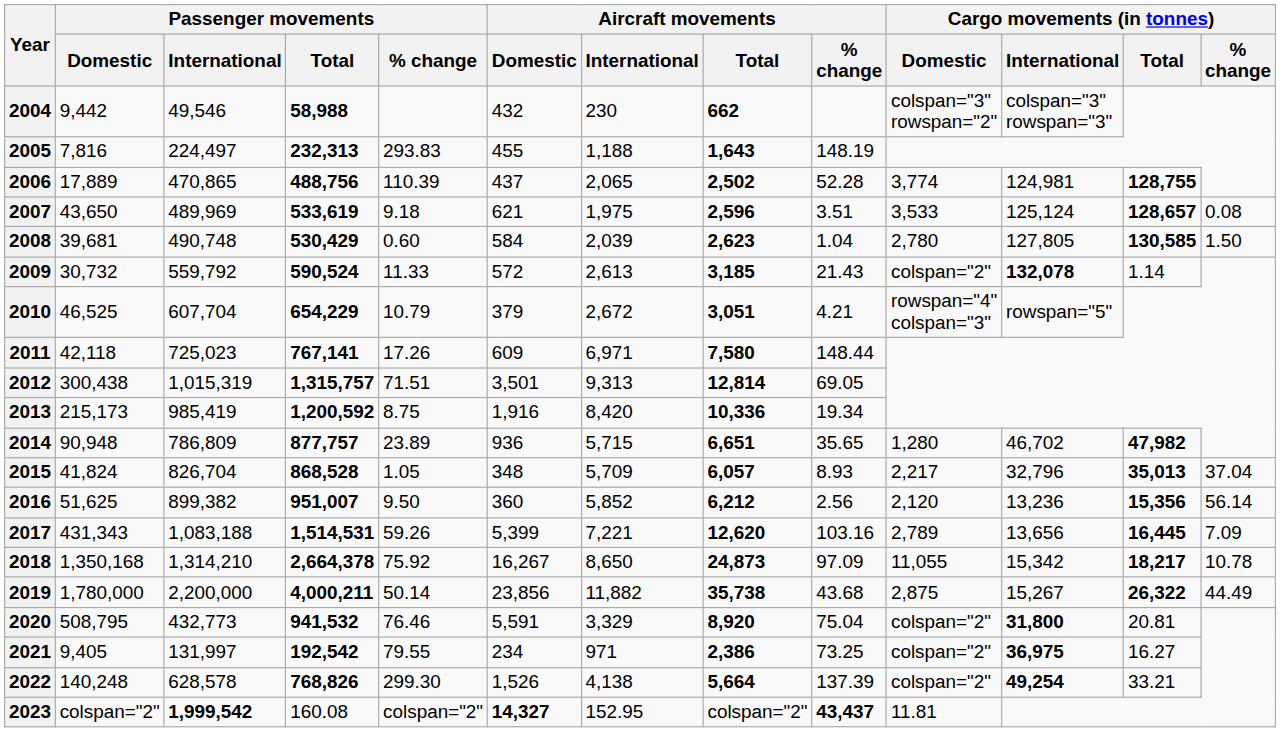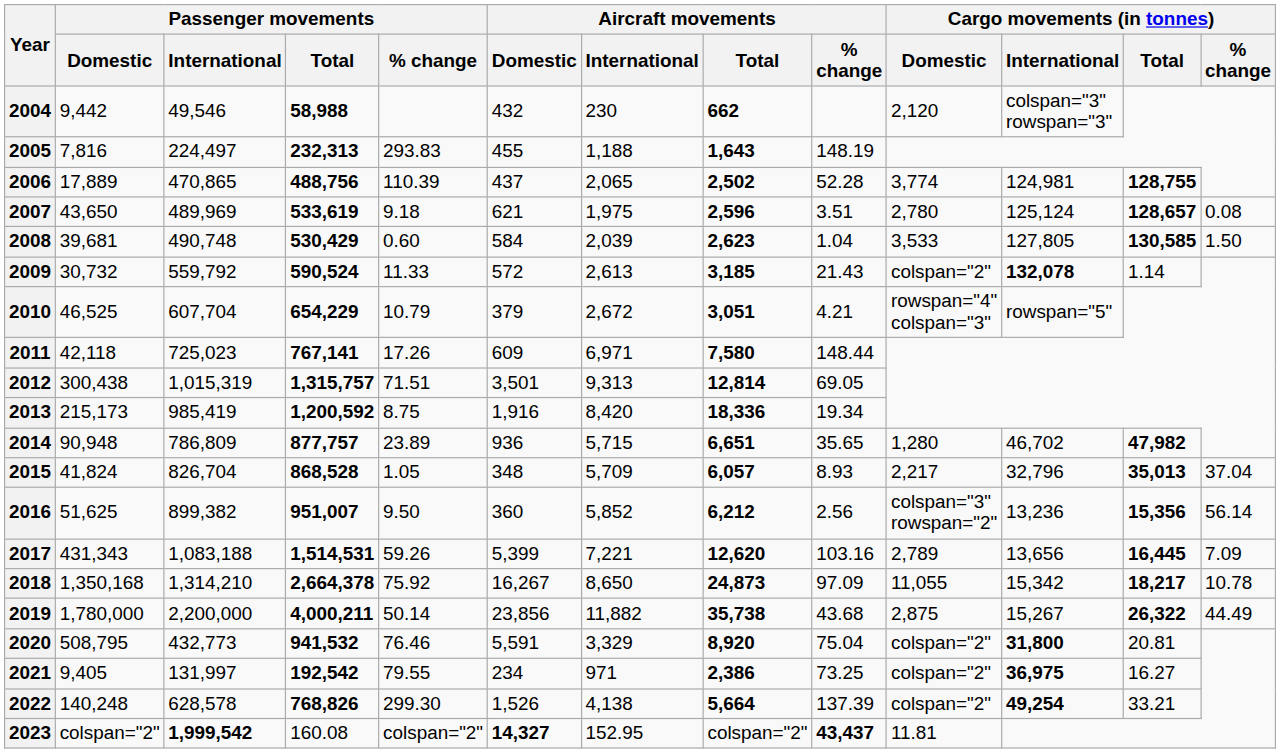(944, 111) colspan="3" rowspan="2" -> (915, 111) 2,120
(915, 211) 3,533 -> (915, 211) 2,780
(915, 241) 2,780 -> (915, 241) 3,533
(736, 412) 10,336 -> (736, 412) 18,336
(915, 502) 2,120 -> (944, 513) colspan="3" rowspan="2"
